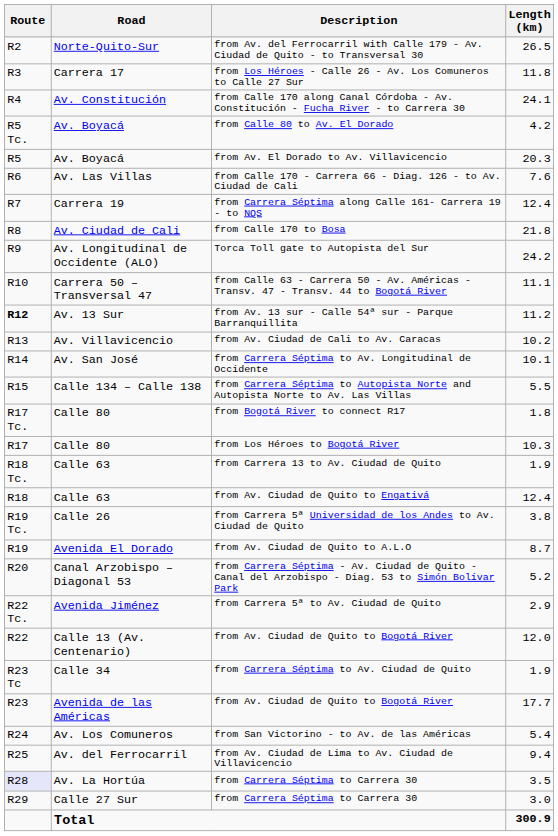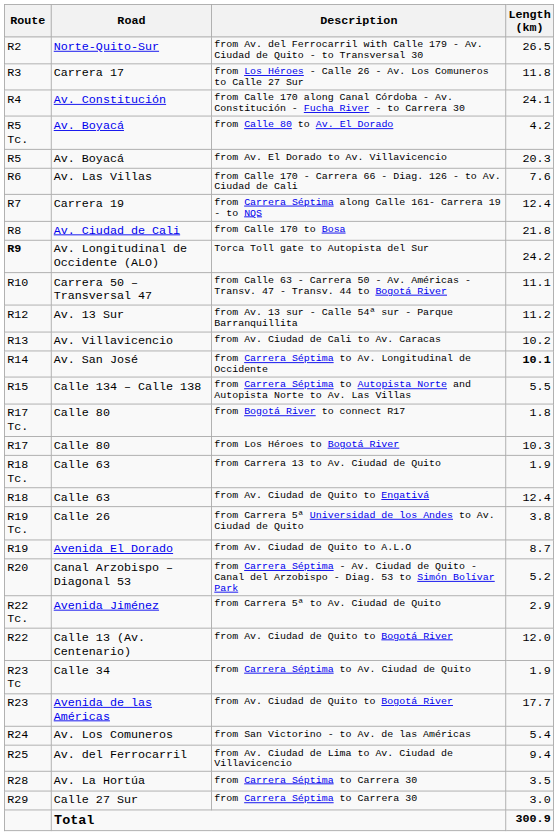(14, 250) normal -> (14, 250) bold
(18, 315) bold -> (18, 315) normal
(537, 360) normal -> (537, 360) bold
(18, 781) lavender background -> (18, 781) no background
